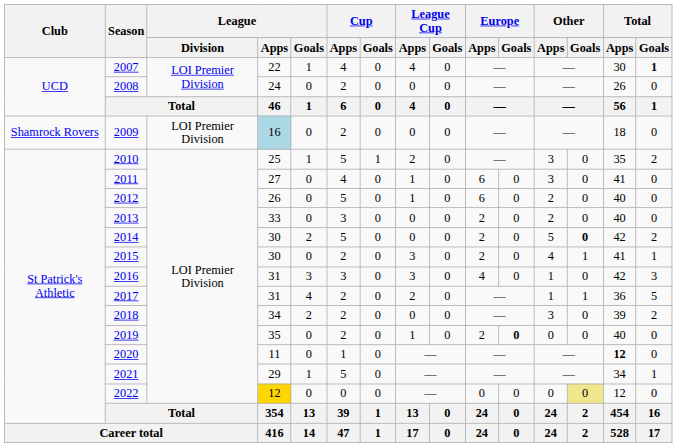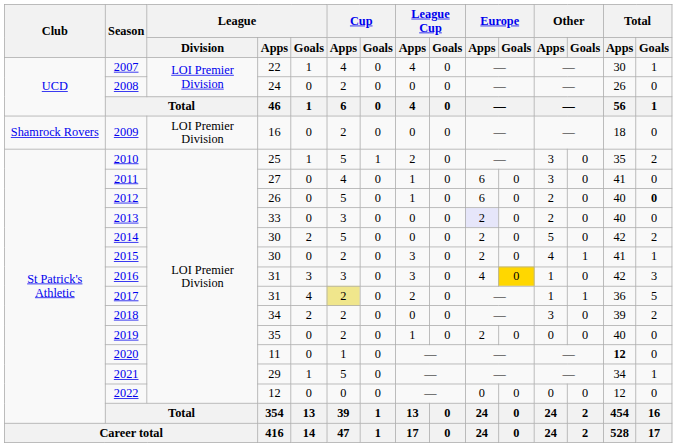(654, 67) bold -> (654, 67) normal
(274, 132) lightblue background -> (274, 132) no background
(654, 198) normal -> (654, 198) bold
(482, 217) no background -> (482, 217) lavender background
(585, 237) bold -> (585, 237) normal
(516, 276) no background -> (516, 276) gold background
(343, 295) no background -> (343, 295) khaki background
(516, 335) bold -> (516, 335) normal
(274, 393) gold background -> (274, 393) no background
(585, 393) khaki background -> (585, 393) no background
